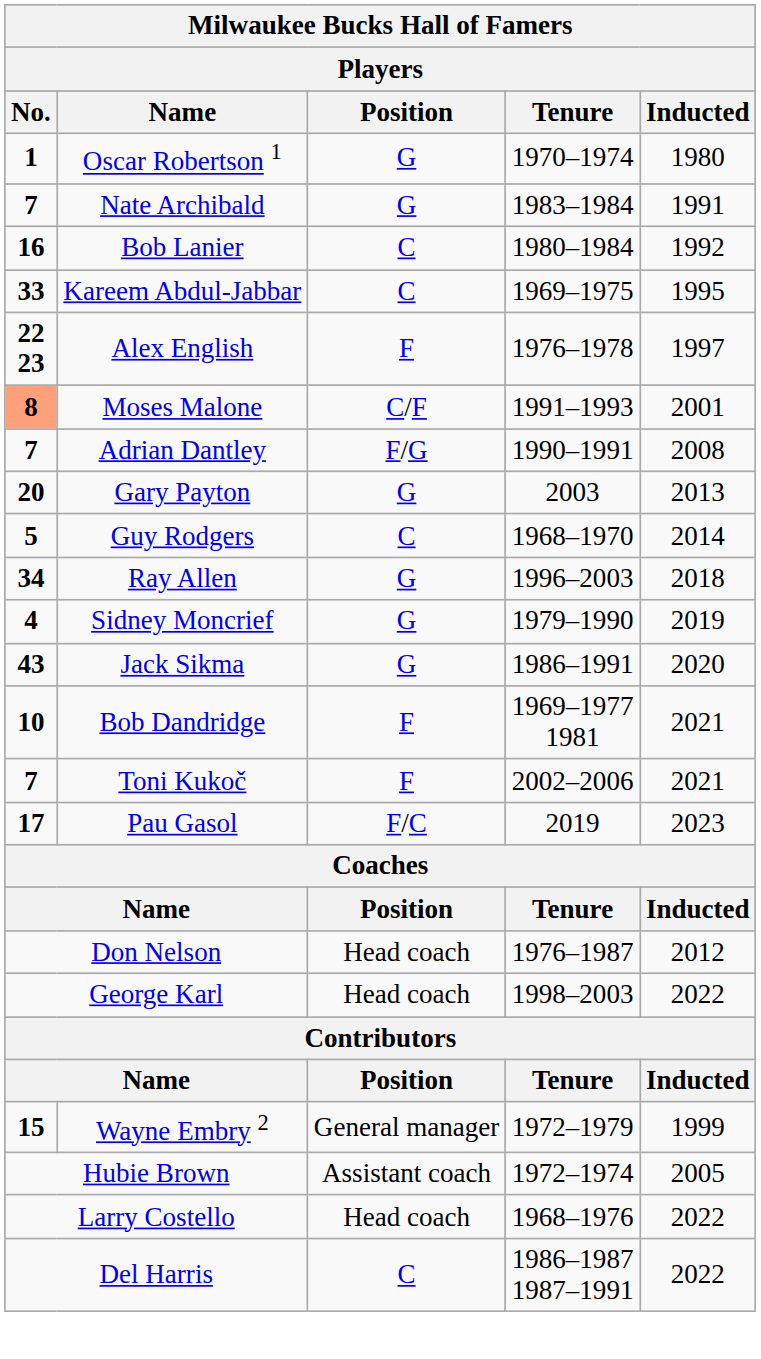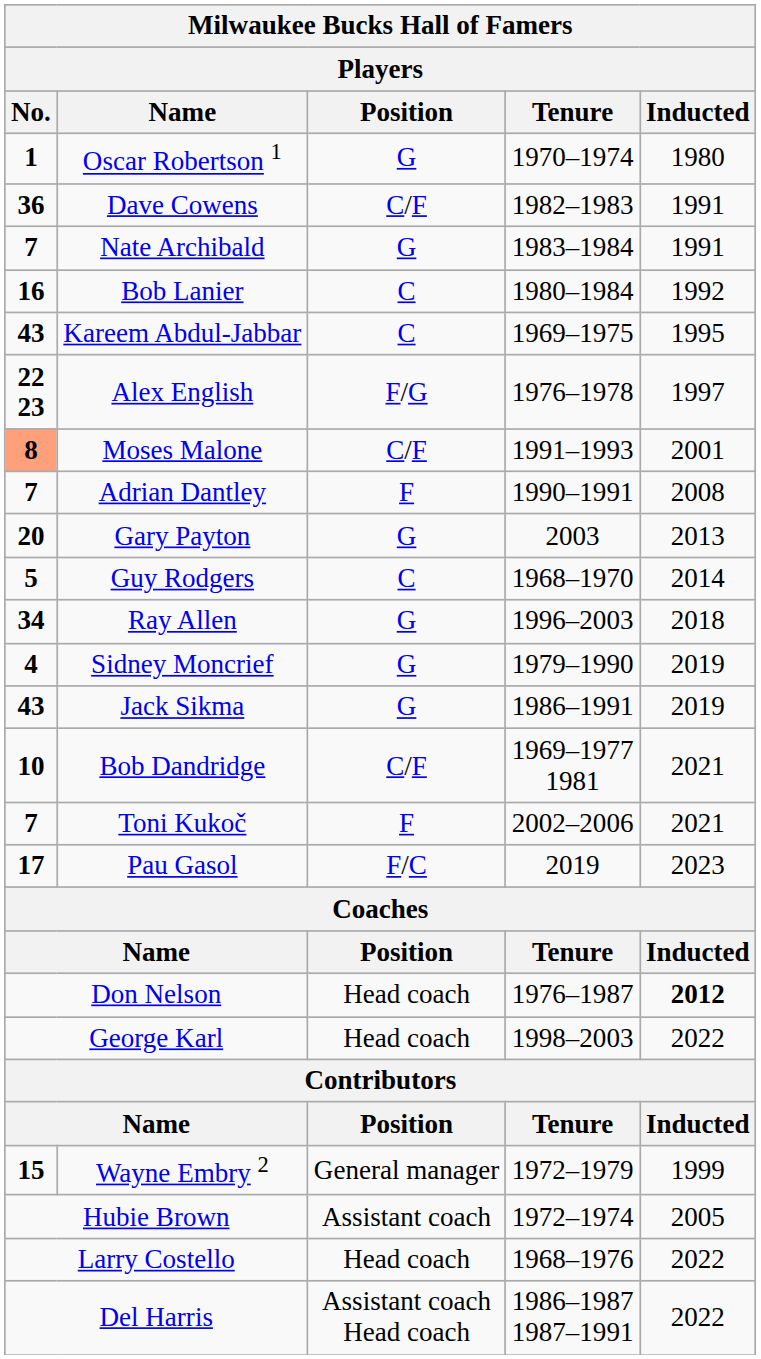+ row: (182, 204)
(31, 290) 33 -> (31, 333) 43
(407, 348) F -> (407, 391) F/G
(407, 449) F/G -> (407, 492) F
(698, 664) 2020 -> (698, 706) 2019
(407, 722) F -> (407, 765) C/F
(698, 951) normal -> (698, 994) bold
(407, 1274) C -> (407, 1317) Assistant coach Head coach
